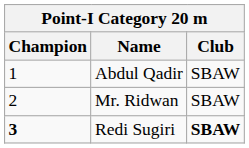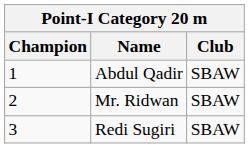(13, 128) bold -> (13, 128) normal
(216, 128) bold -> (215, 128) normal
